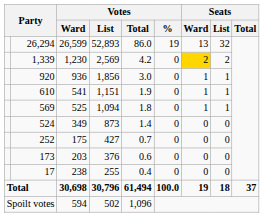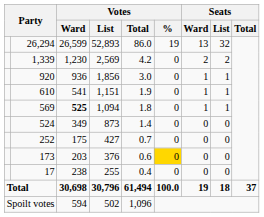(206, 60) gold background -> (206, 60) no background
(79, 108) normal -> (79, 108) bold
(176, 156) no background -> (176, 156) gold background
